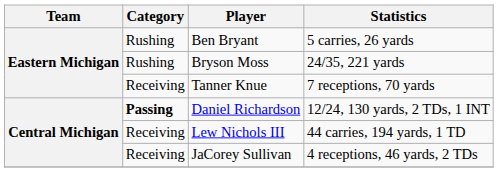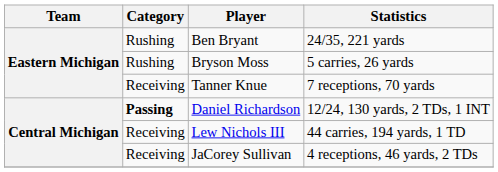(360, 39) 5 carries, 26 yards -> (356, 39) 24/35, 221 yards
(356, 62) 24/35, 221 yards -> (360, 62) 5 carries, 26 yards
